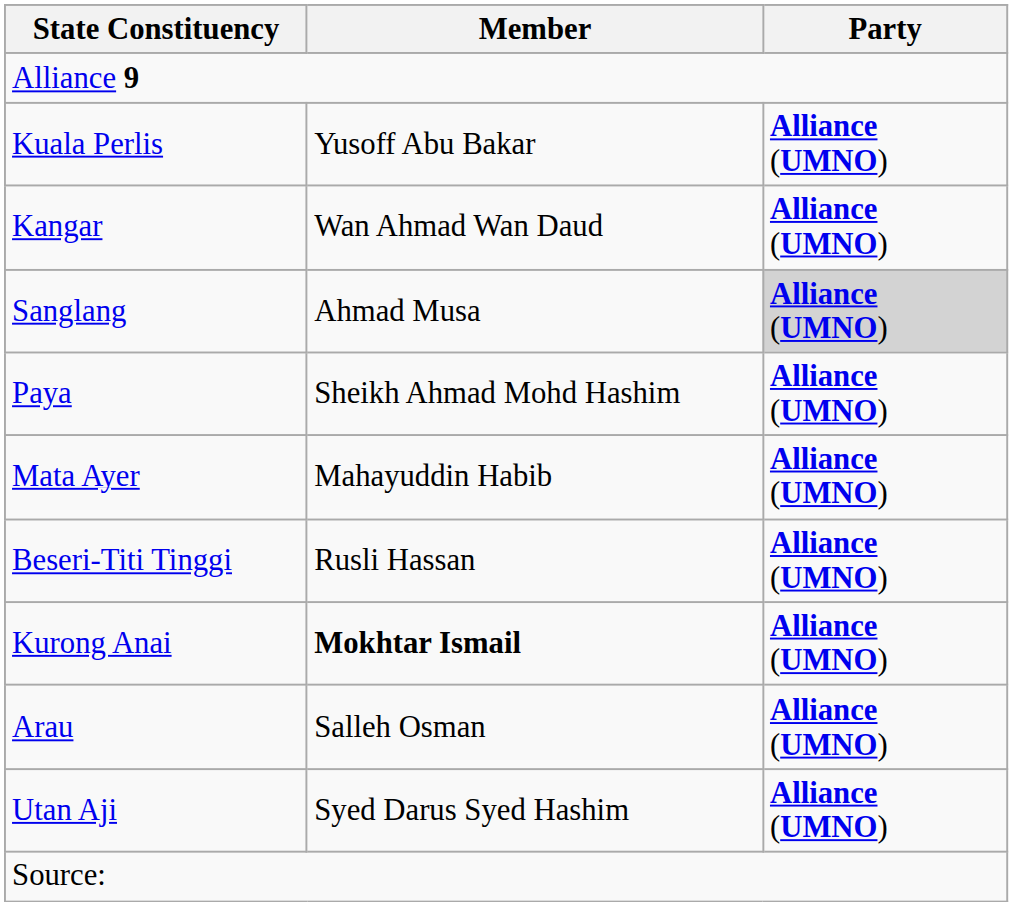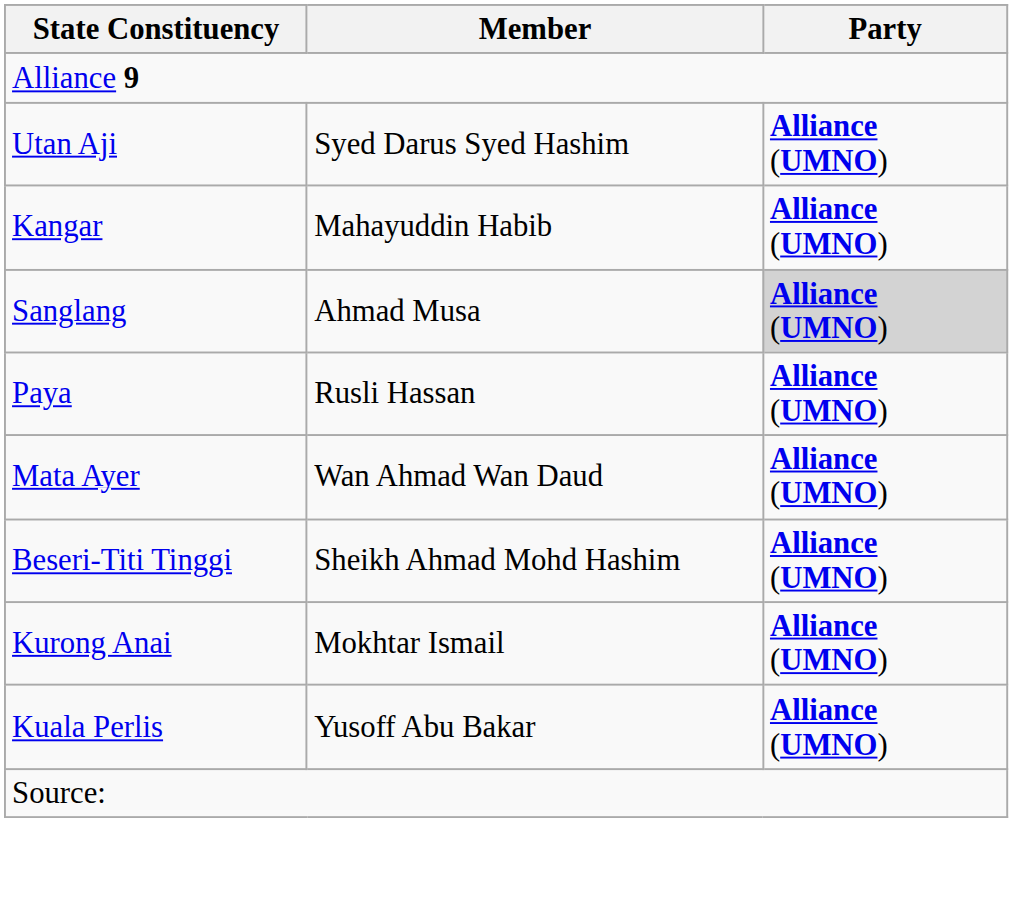rows swapped: (88, 143) <-> (65, 809)
(459, 226) Wan Ahmad Wan Daud -> (433, 226) Mahayuddin Habib
(497, 393) Sheikh Ahmad Mohd Hashim -> (395, 393) Rusli Hassan
(433, 476) Mahayuddin Habib -> (459, 476) Wan Ahmad Wan Daud
(395, 559) Rusli Hassan -> (497, 559) Sheikh Ahmad Mohd Hashim
(418, 643) bold -> (409, 643) normal
- row: (43, 726)
